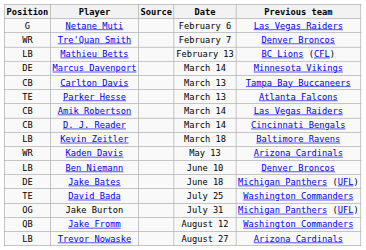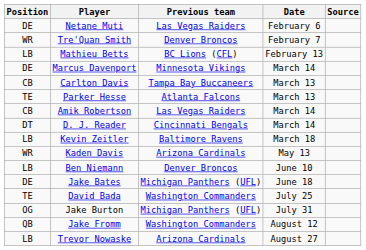columns swapped: (298, 11) <-> (156, 11)
(27, 26) G -> (27, 26) DE
(27, 125) CB -> (27, 125) DT
